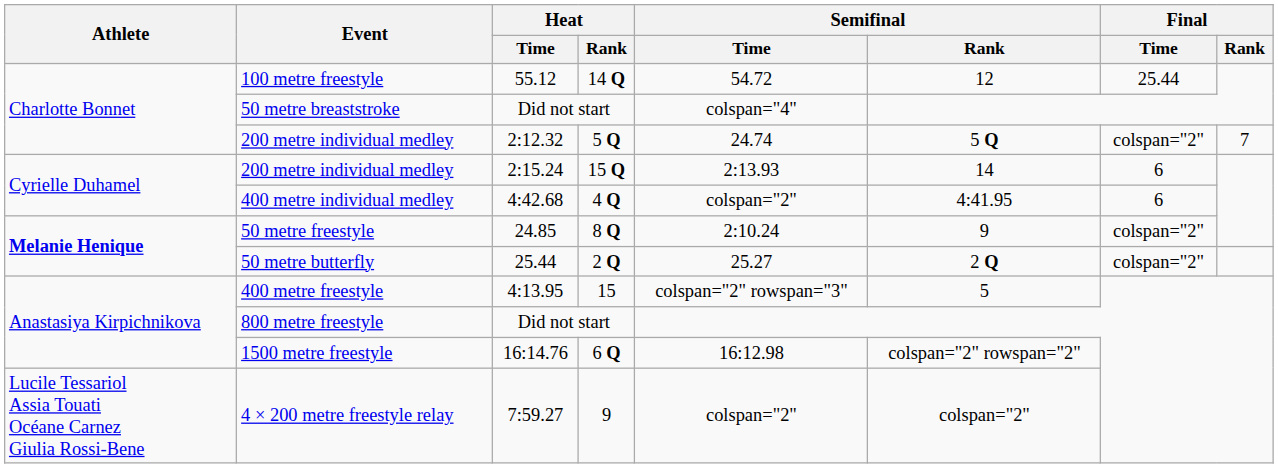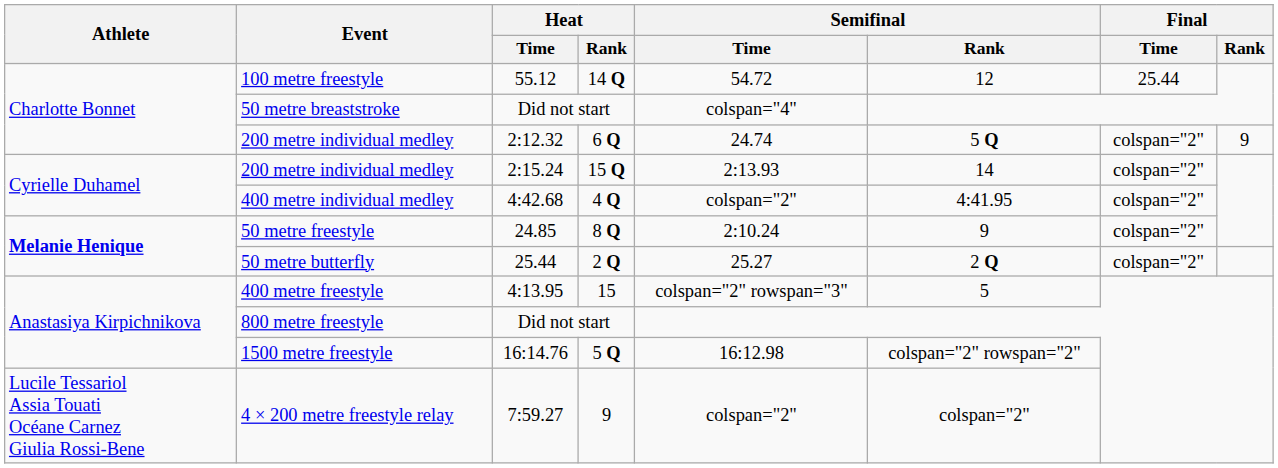(606, 140) 5 Q -> (606, 140) 6 Q
(1245, 140) 7 -> (1245, 140) 9
(1159, 170) 6 -> (1159, 170) colspan="2"
(1159, 200) 6 -> (1159, 200) colspan="2"
(606, 352) 6 Q -> (606, 352) 5 Q
